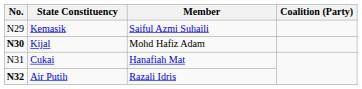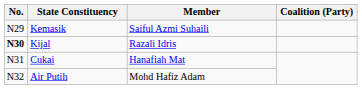(167, 44) Mohd Hafiz Adam -> (153, 44) Razali Idris
(15, 76) bold -> (15, 76) normal
(153, 76) Razali Idris -> (167, 76) Mohd Hafiz Adam
